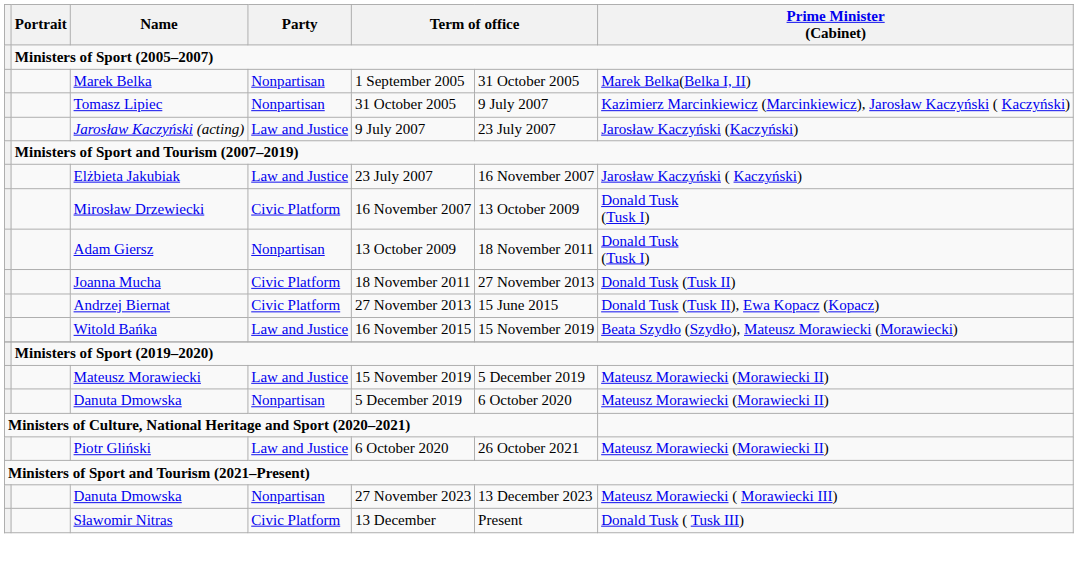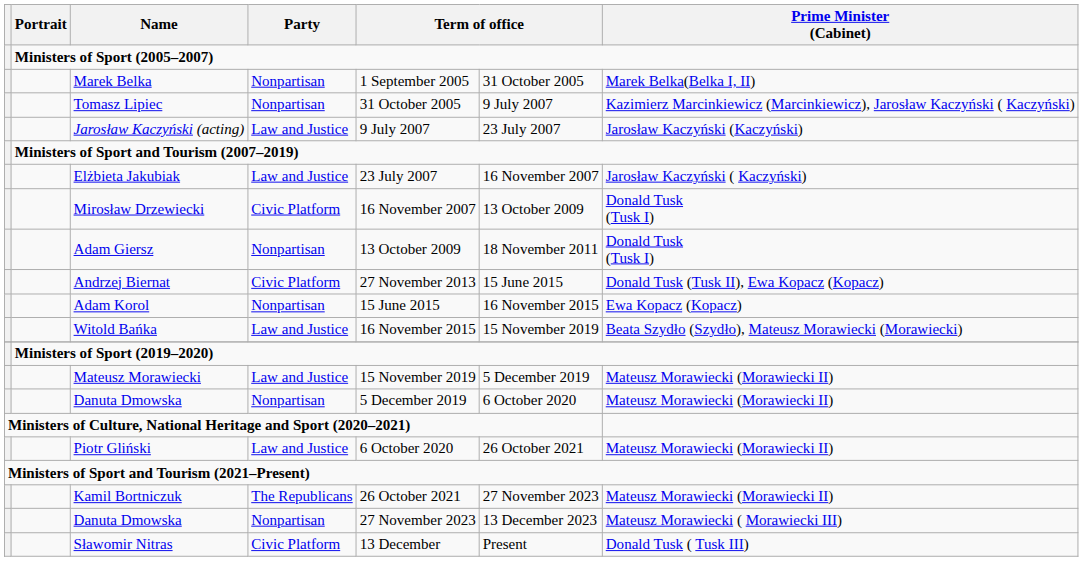- row: (117, 281)
+ row: (111, 305)
+ row: (128, 496)
